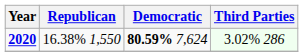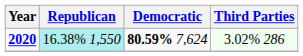(82, 40) no background -> (82, 40) paleturquoise background
